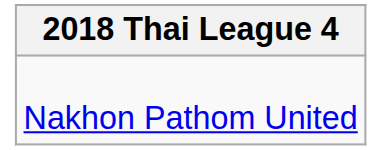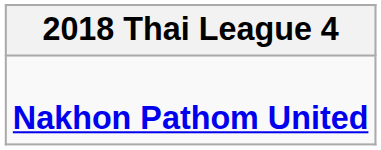(191, 117) normal -> (191, 117) bold
